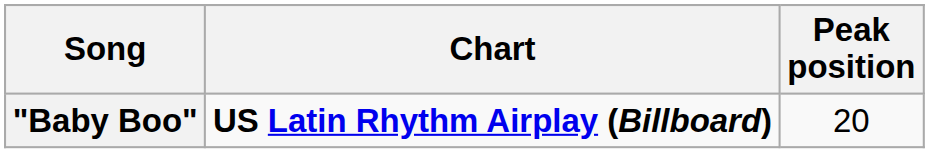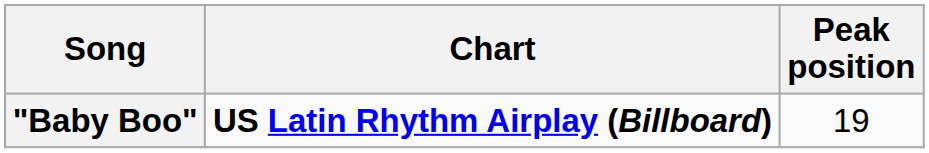(851, 119) 20 -> (851, 119) 19
